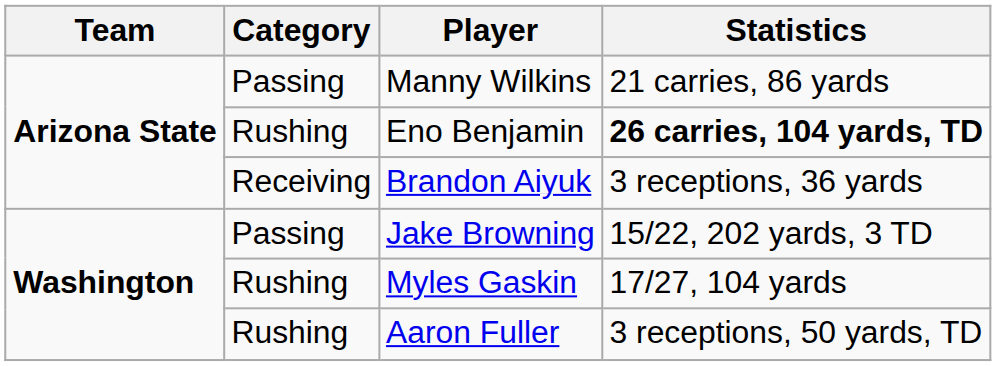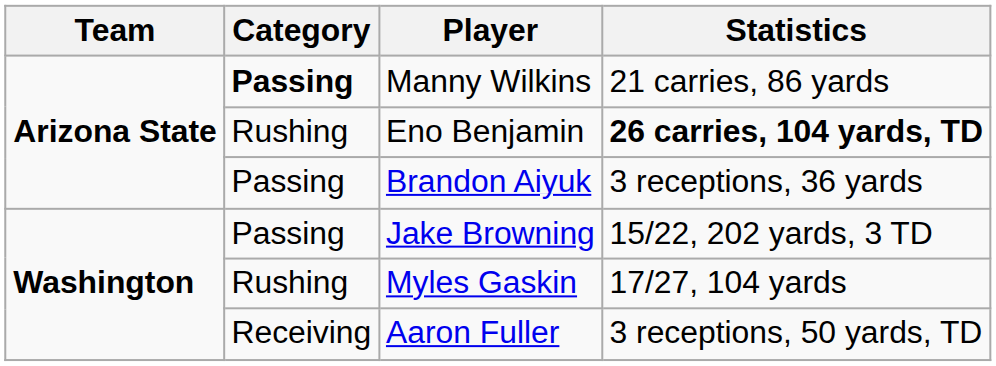(288, 81) normal -> (293, 81) bold
(301, 182) Receiving -> (288, 182) Passing
(290, 333) Rushing -> (301, 333) Receiving
